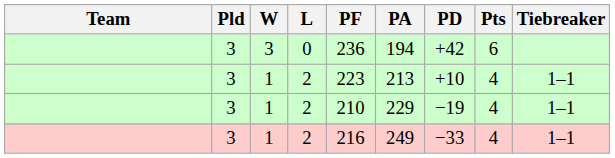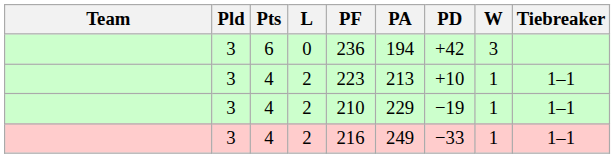columns swapped: (269, 19) <-> (493, 19)
